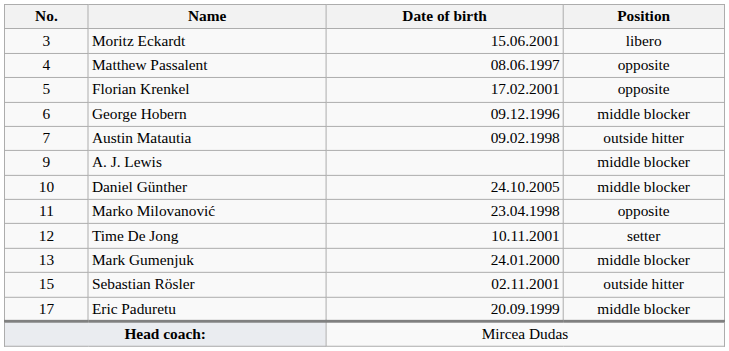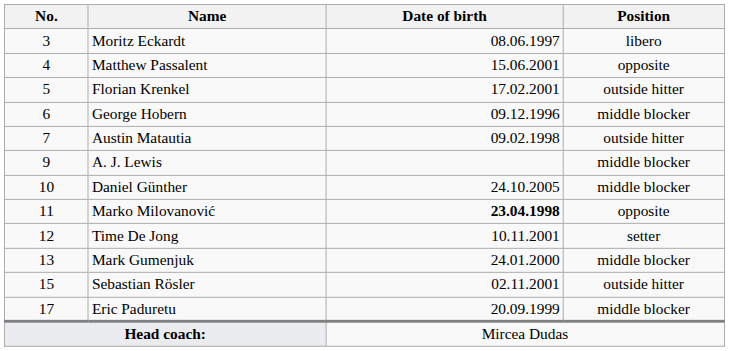(525, 41) 15.06.2001 -> (525, 41) 08.06.1997
(525, 65) 08.06.1997 -> (525, 65) 15.06.2001
(644, 89) opposite -> (644, 89) outside hitter
(525, 211) normal -> (525, 211) bold
